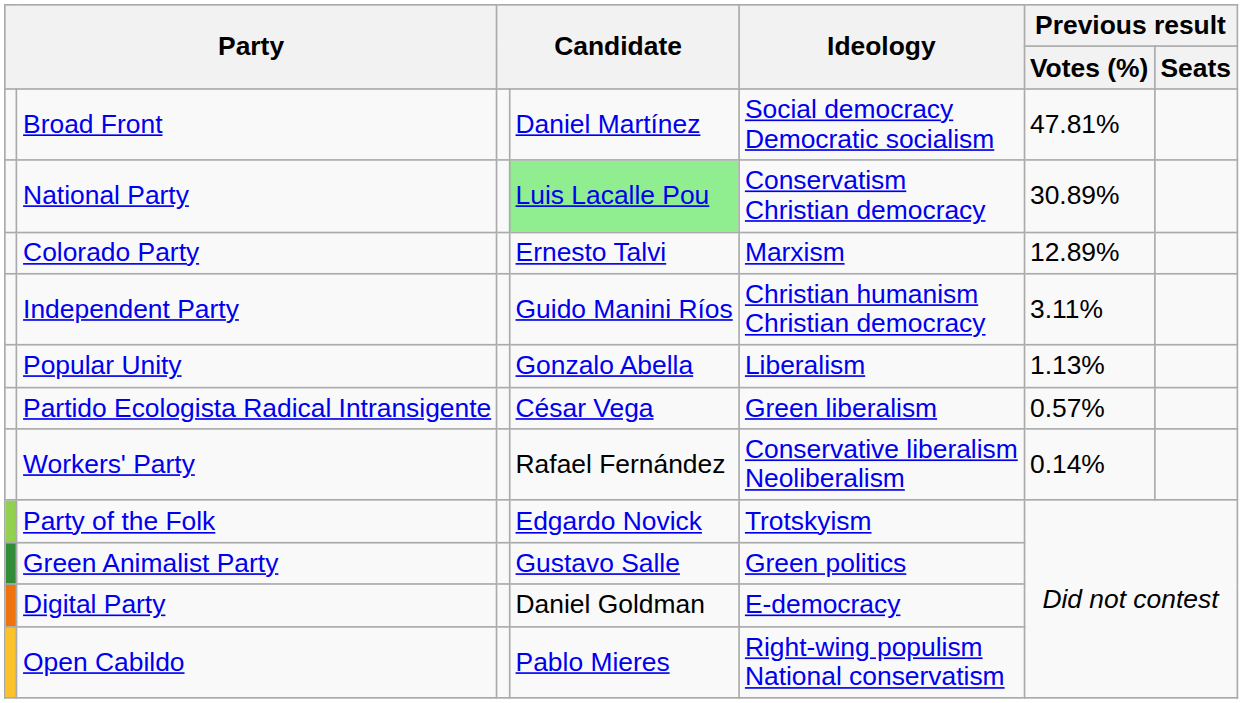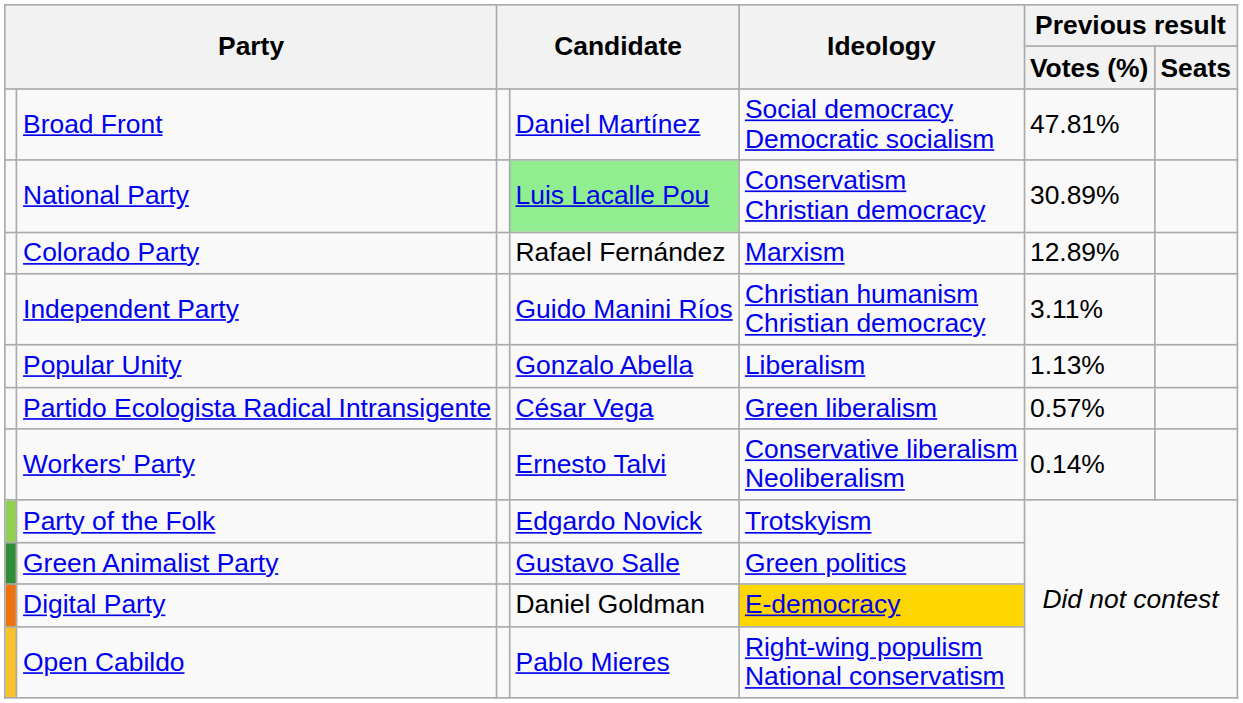(591, 252) Ernesto Talvi -> (620, 252) Rafael Fernández
(620, 464) Rafael Fernández -> (591, 464) Ernesto Talvi
(823, 604) no background -> (823, 604) gold background
